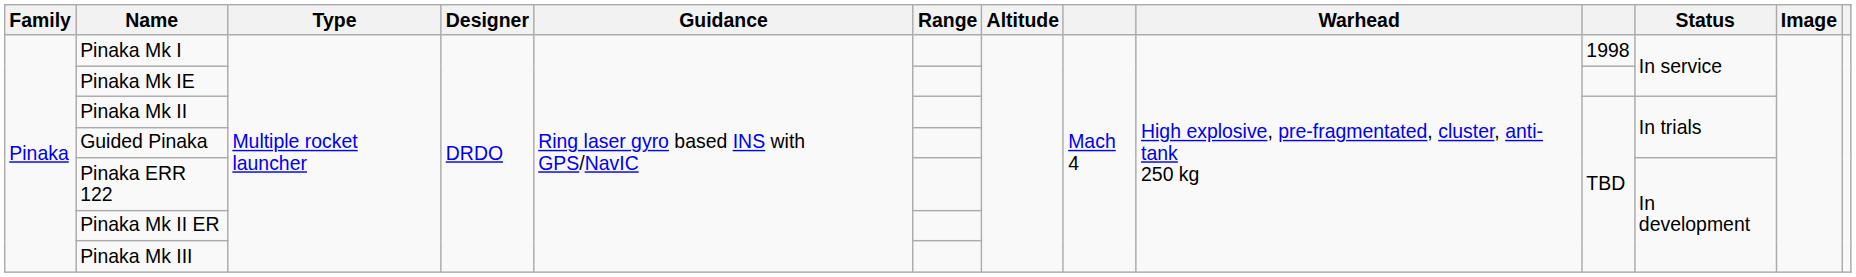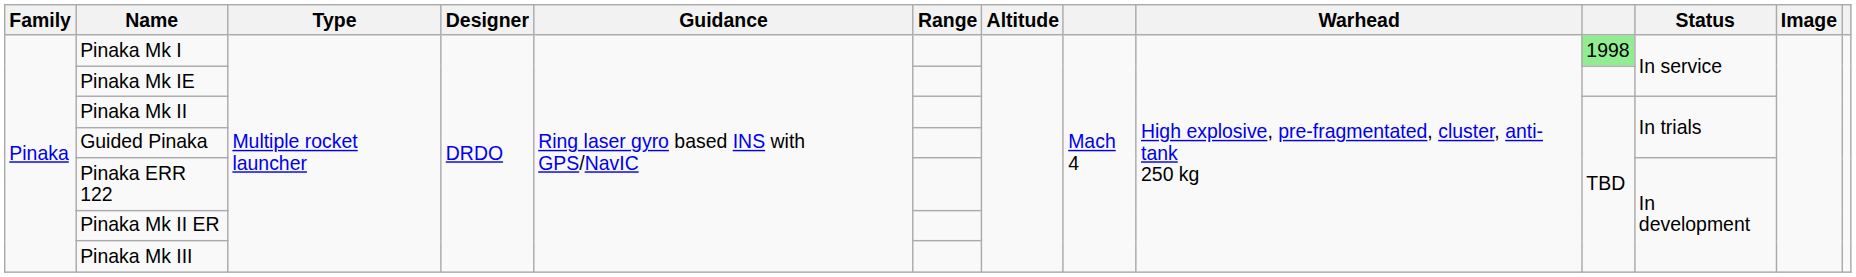(1608, 50) no background -> (1608, 50) lightgreen background
